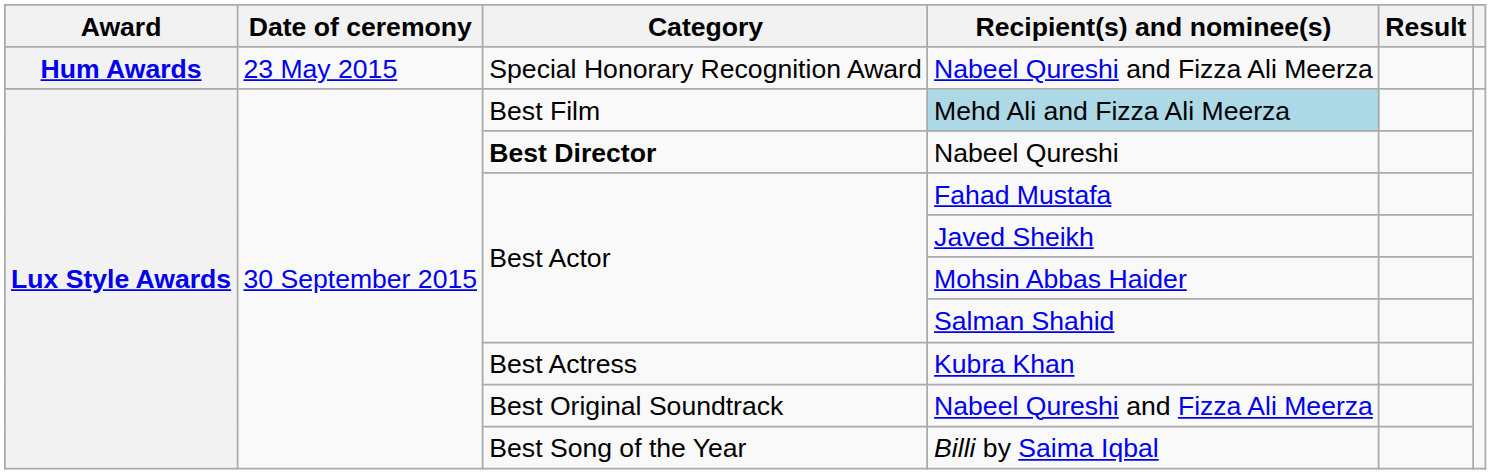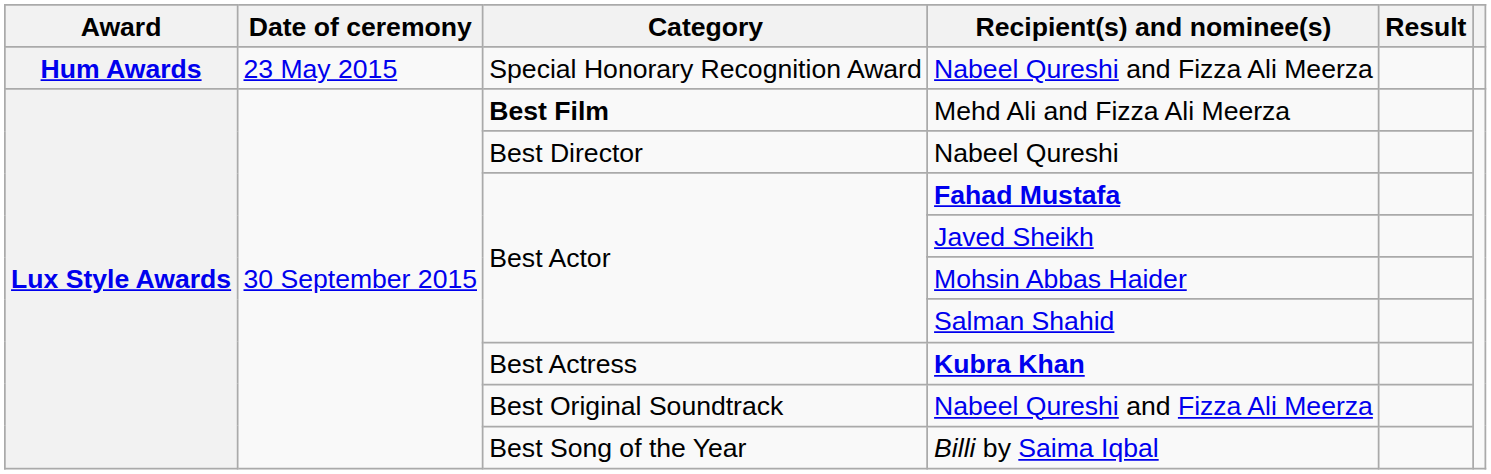(545, 110) normal -> (549, 110) bold
(1112, 110) lightblue background -> (1112, 110) no background
(573, 152) bold -> (566, 152) normal
(1023, 195) normal -> (1027, 195) bold
(1004, 363) normal -> (1009, 363) bold
